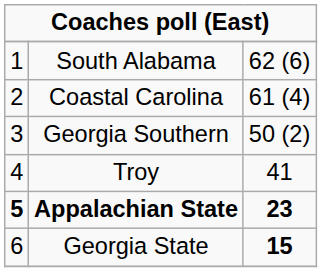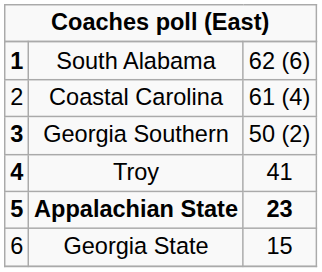(17, 60) normal -> (17, 60) bold
(17, 135) normal -> (17, 135) bold
(17, 172) normal -> (17, 172) bold
(280, 246) bold -> (280, 246) normal
